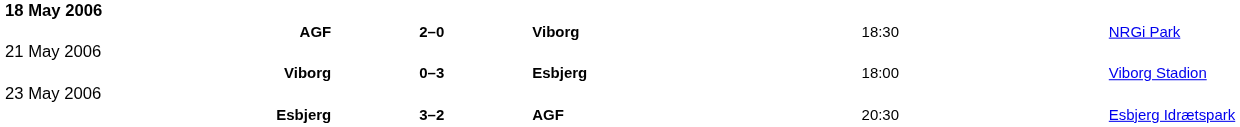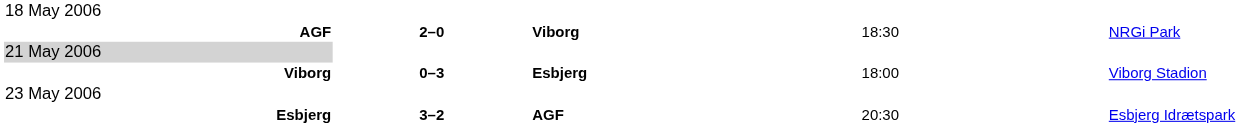(54, 10) bold -> (53, 10) normal
(53, 52) no background -> (53, 52) lightgrey background
